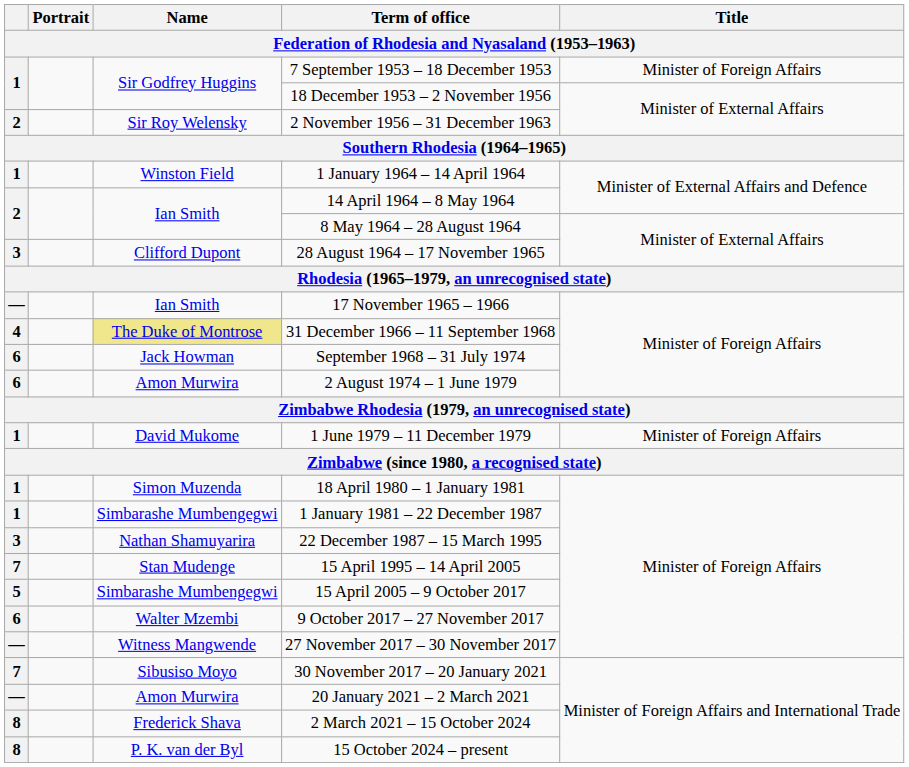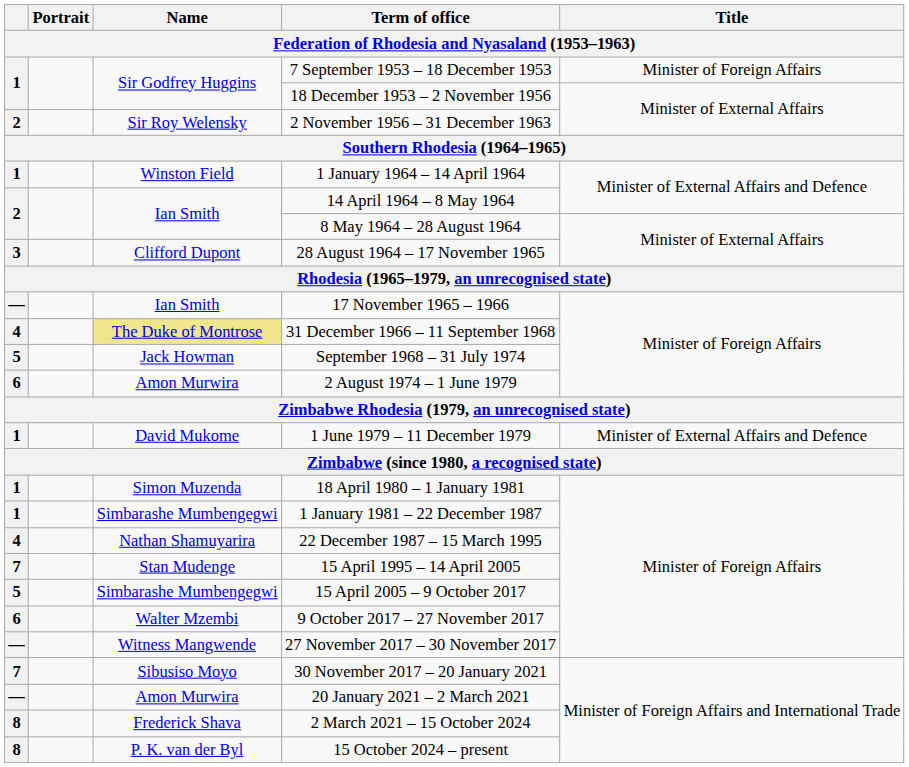(17, 357) 6 -> (17, 357) 5
(732, 435) Minister of Foreign Affairs -> (732, 435) Minister of External Affairs and Defence
(17, 540) 3 -> (17, 540) 4
